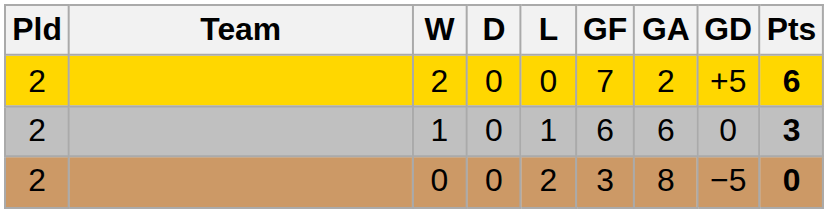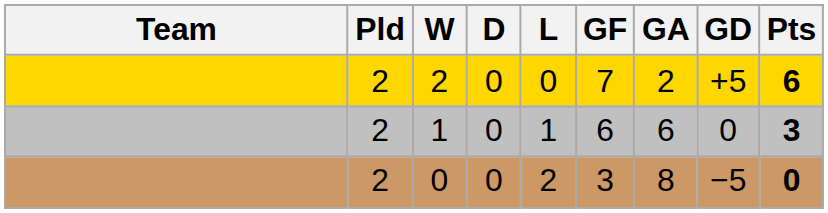columns swapped: (241, 29) <-> (37, 29)
